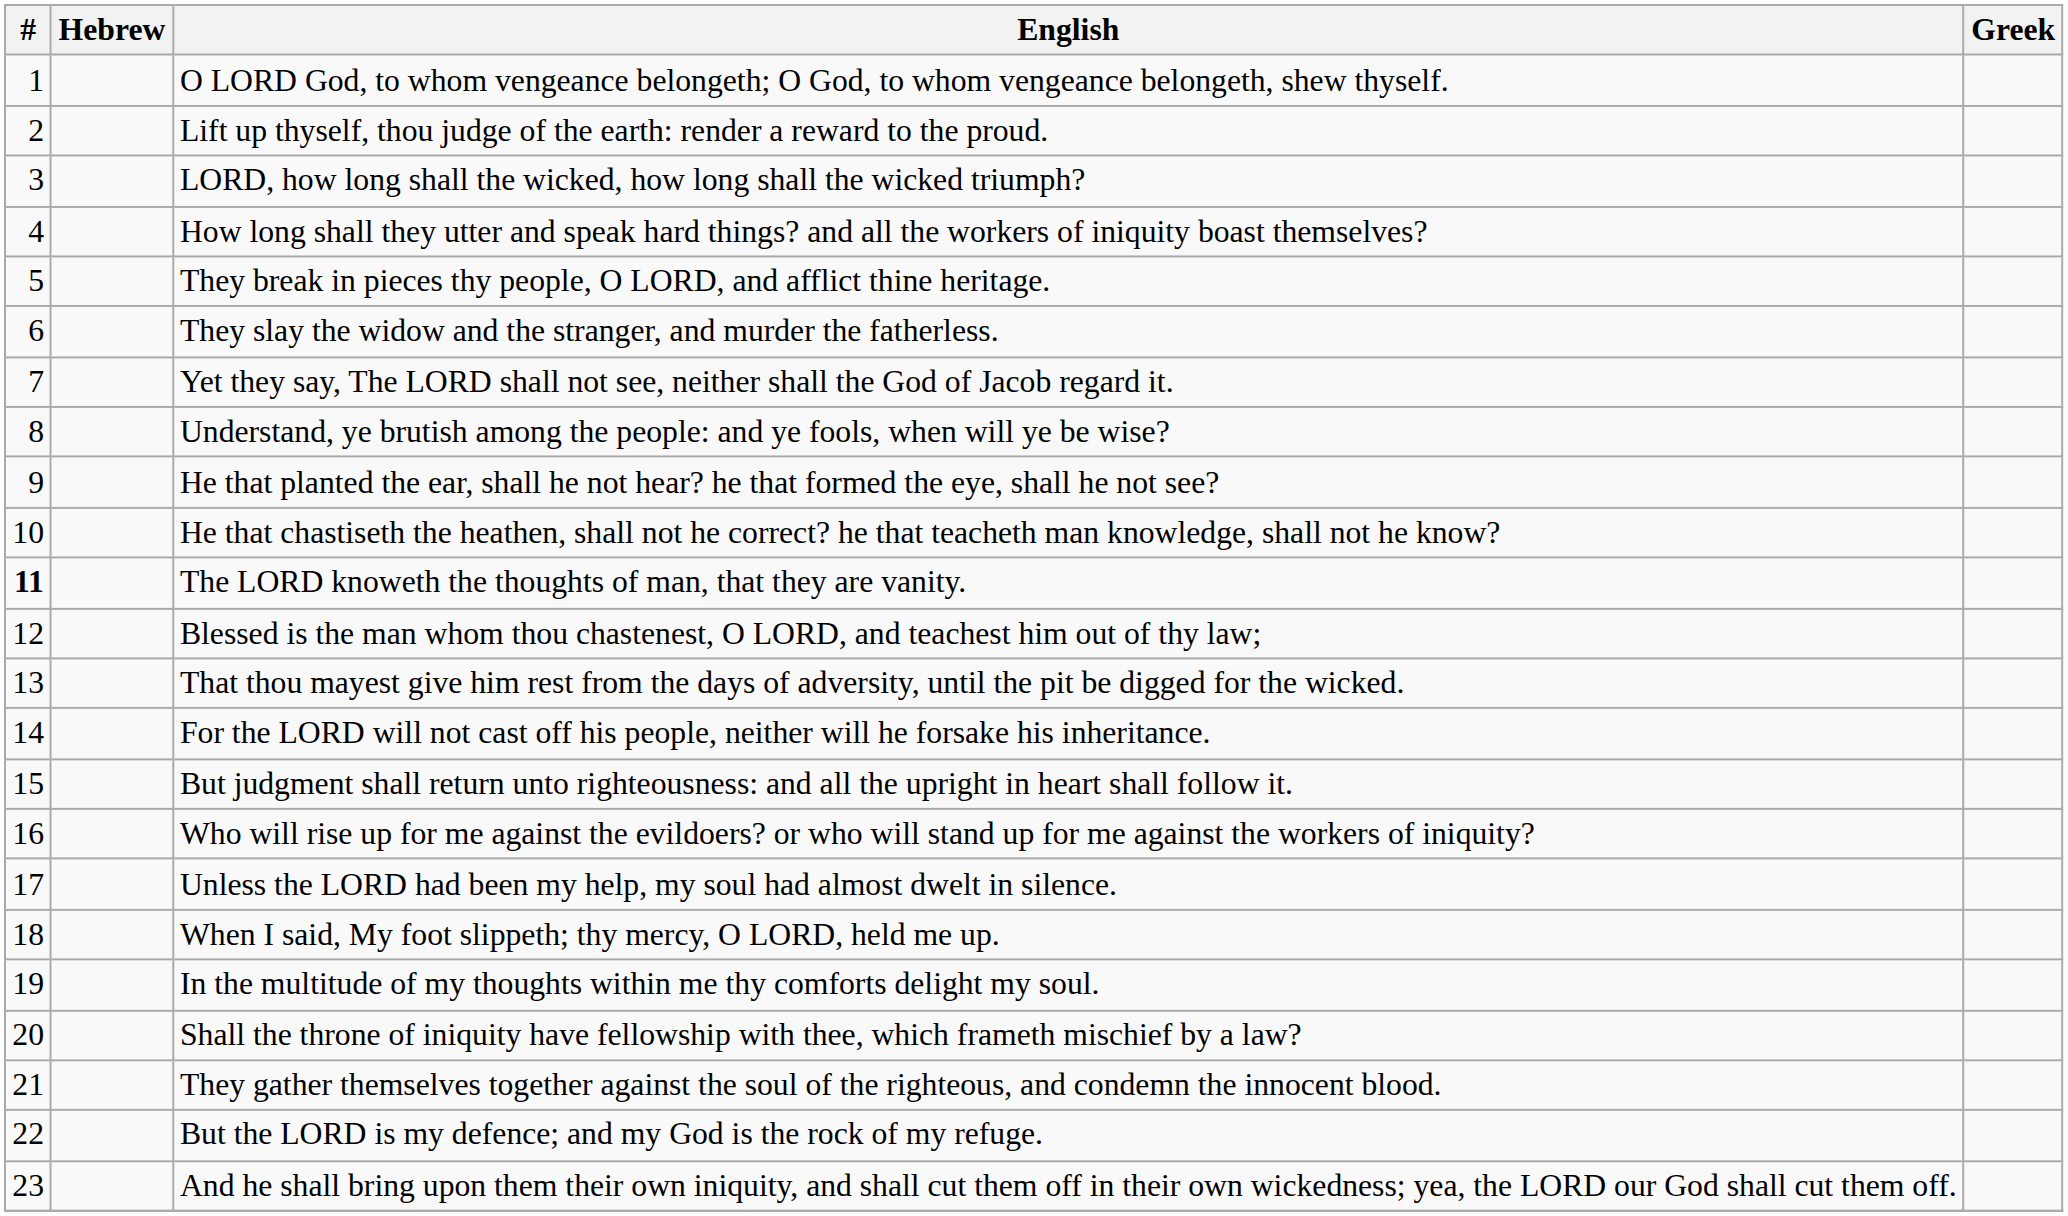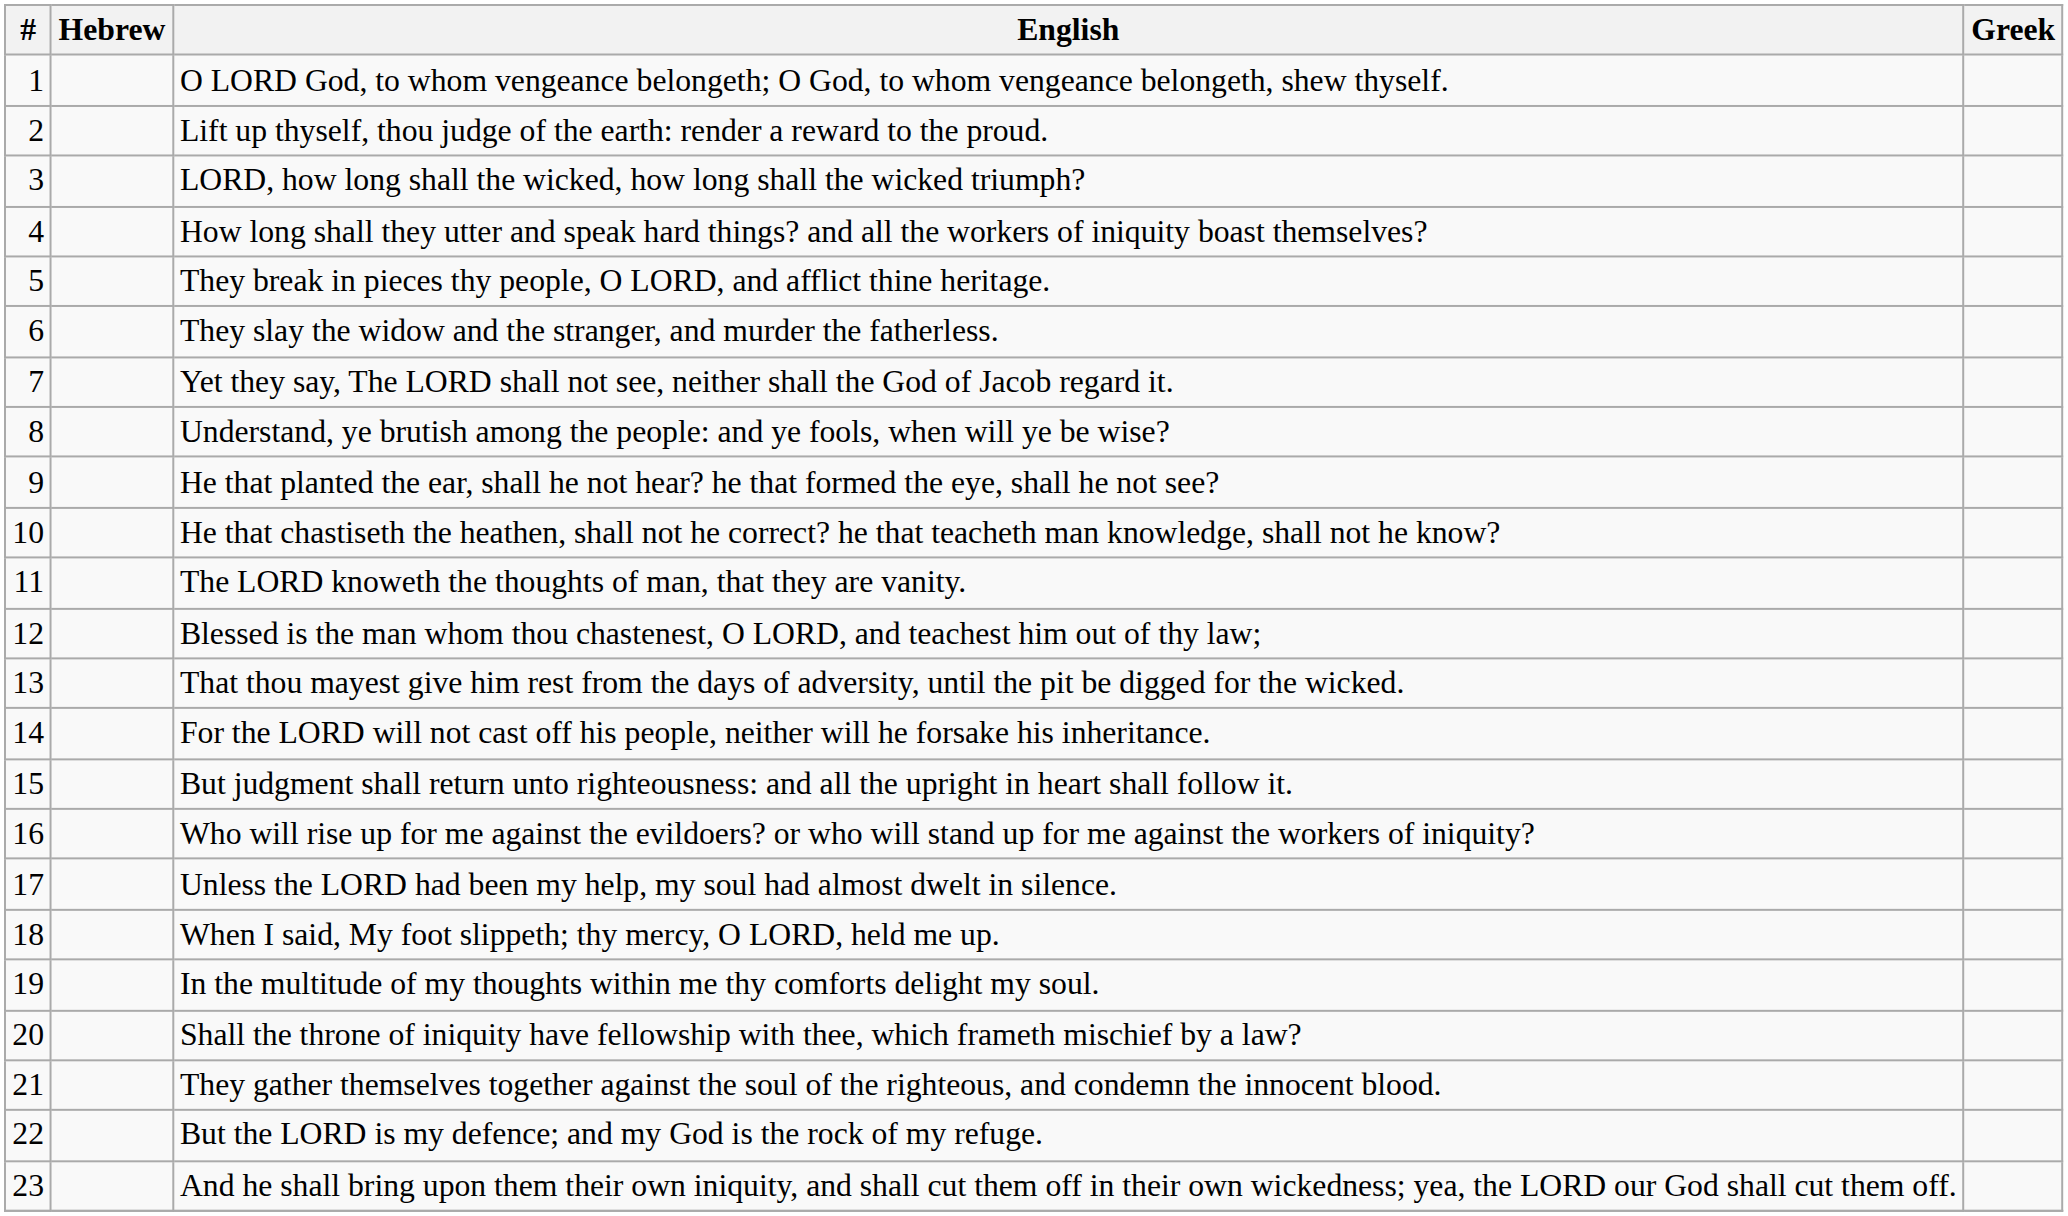(29, 582) bold -> (29, 582) normal
